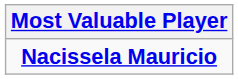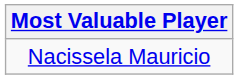(119, 56) bold -> (119, 56) normal
